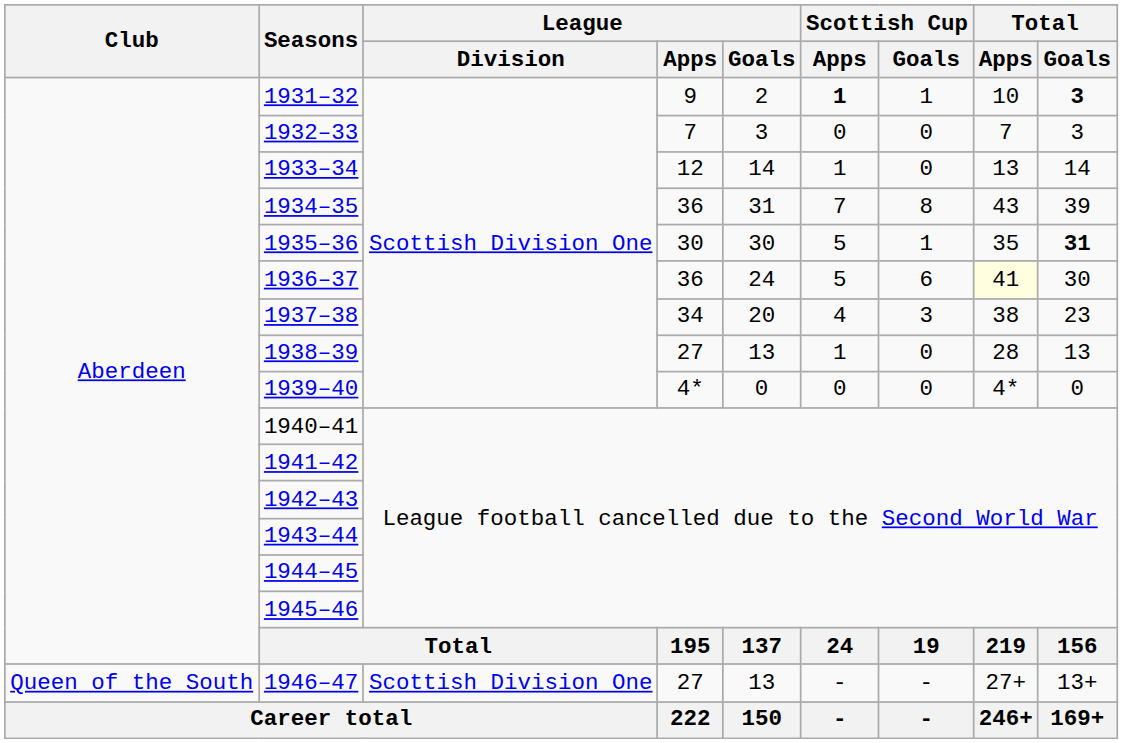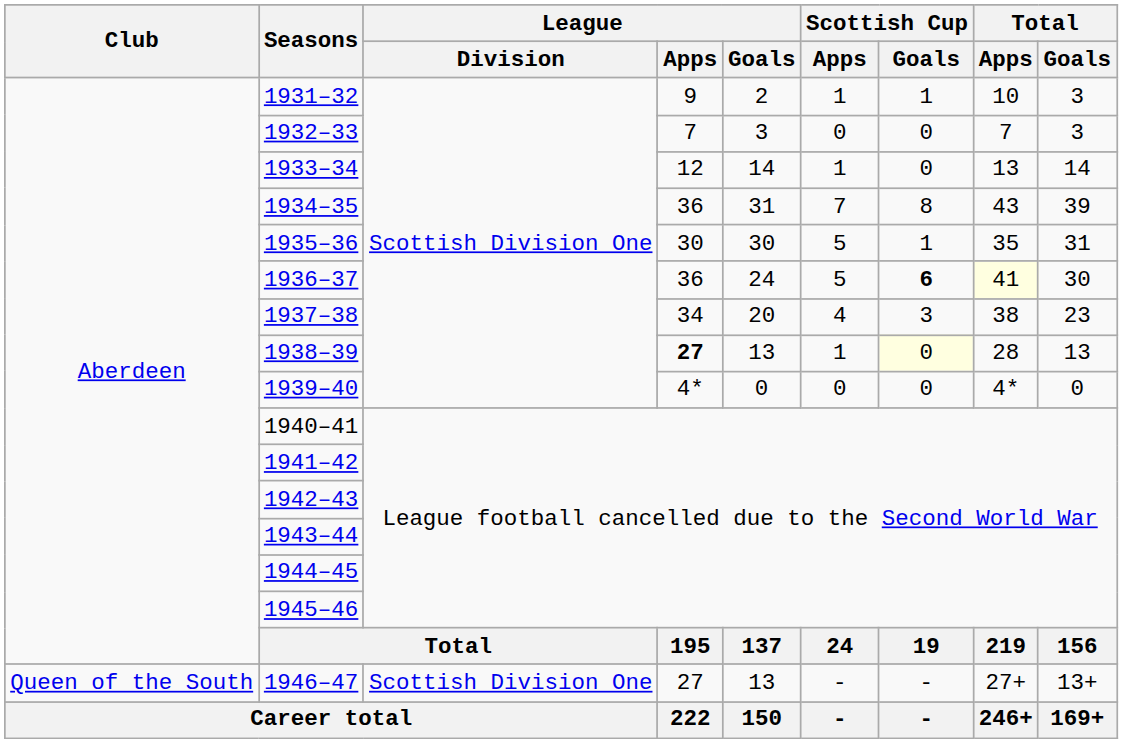(840, 97) bold -> (840, 97) normal
(1077, 97) bold -> (1077, 97) normal
(1077, 243) bold -> (1077, 243) normal
(926, 280) normal -> (926, 280) bold
(690, 353) normal -> (690, 353) bold
(926, 353) no background -> (926, 353) lightyellow background
